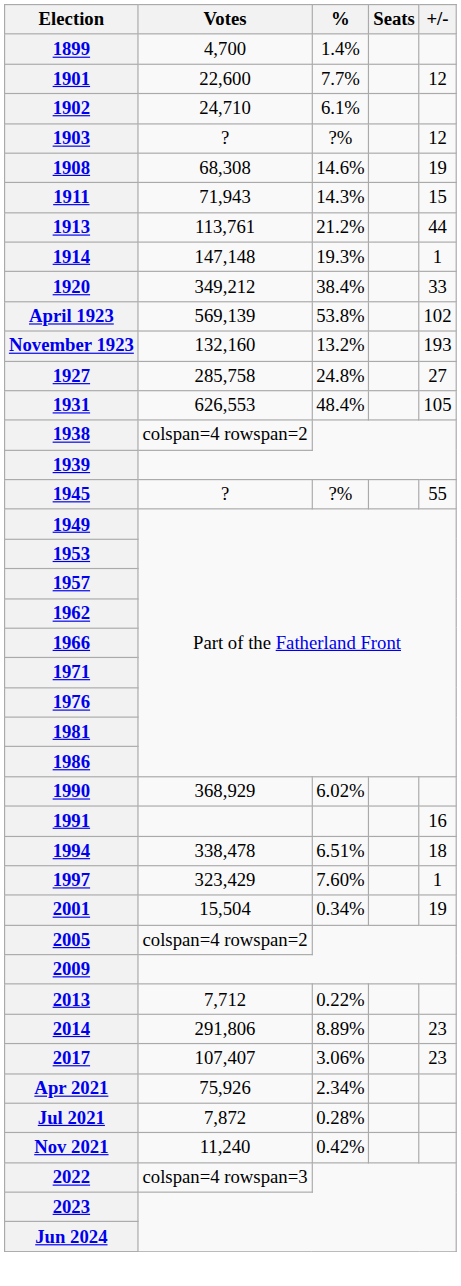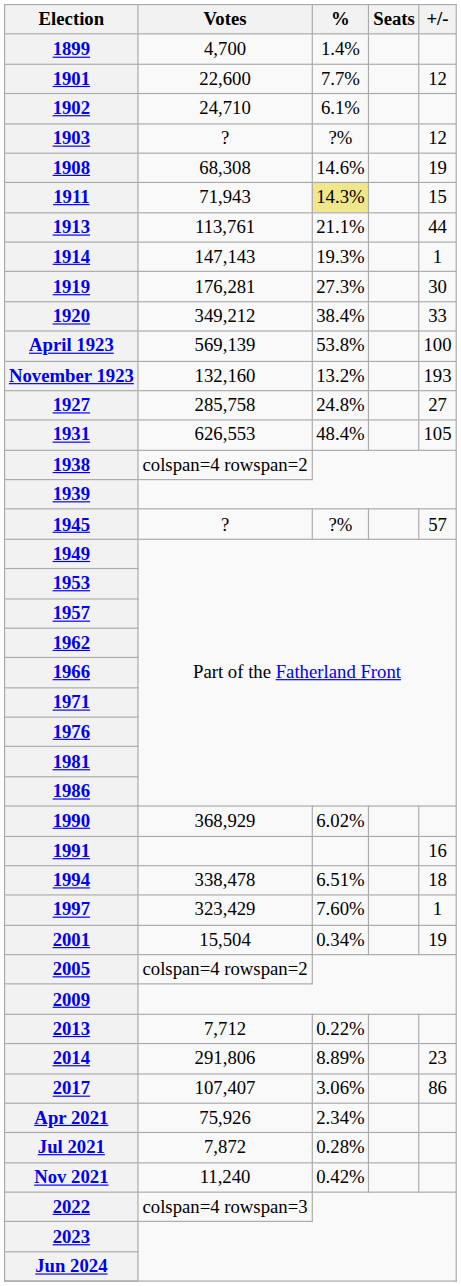(340, 197) no background -> (340, 197) khaki background
(340, 227) 21.2% -> (340, 227) 21.1%
(225, 256) 147,148 -> (225, 256) 147,143
+ row: (71, 286)
(438, 316) 102 -> (438, 345) 100
(438, 494) 55 -> (438, 524) 57
(438, 1058) 23 -> (438, 1088) 86
